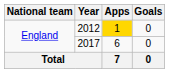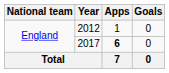(117, 28) gold background -> (117, 28) no background
(117, 44) normal -> (117, 44) bold
